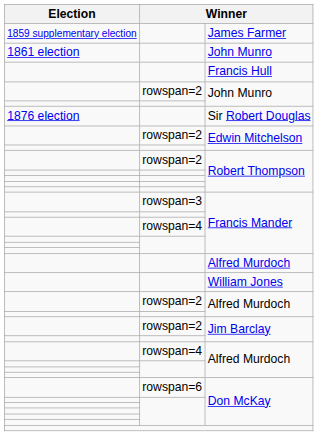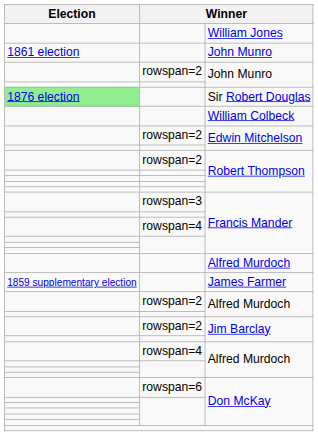rows swapped: (172, 33) <-> (172, 282)
- row: (172, 72)
(43, 116) no background -> (43, 96) lightgreen background
+ row: (172, 116)
